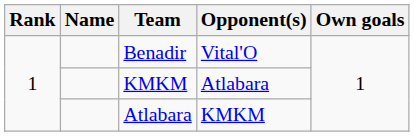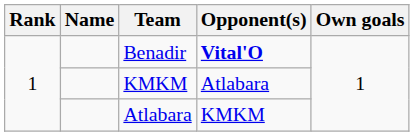(229, 51) normal -> (232, 51) bold
